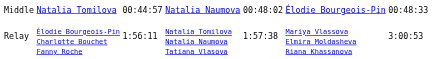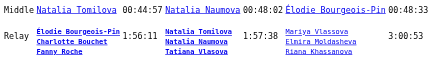(78, 42) normal -> (78, 41) bold
(199, 42) normal -> (199, 41) bold
